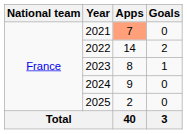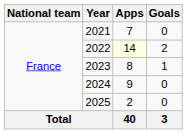(130, 31) lightsalmon background -> (130, 31) no background
(130, 48) no background -> (130, 48) lightyellow background
